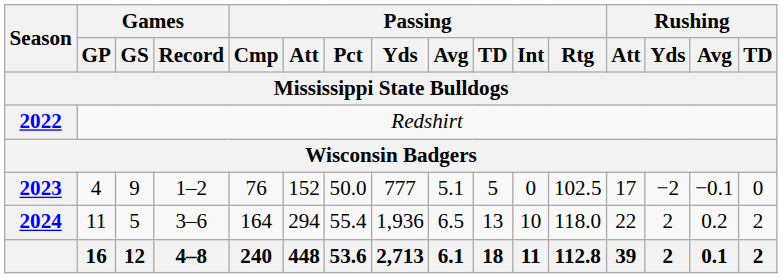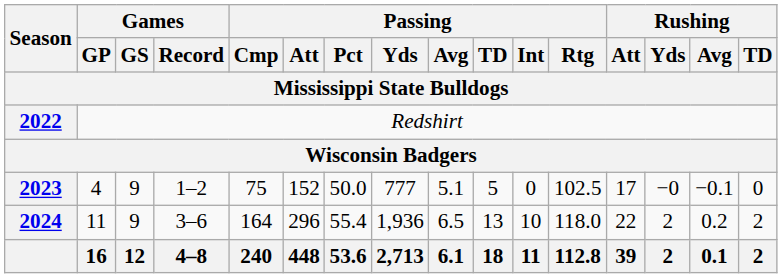(256, 188) 76 -> (256, 188) 75
(668, 188) −2 -> (668, 188) −0
(135, 222) 5 -> (135, 222) 9
(304, 222) 294 -> (304, 222) 296
